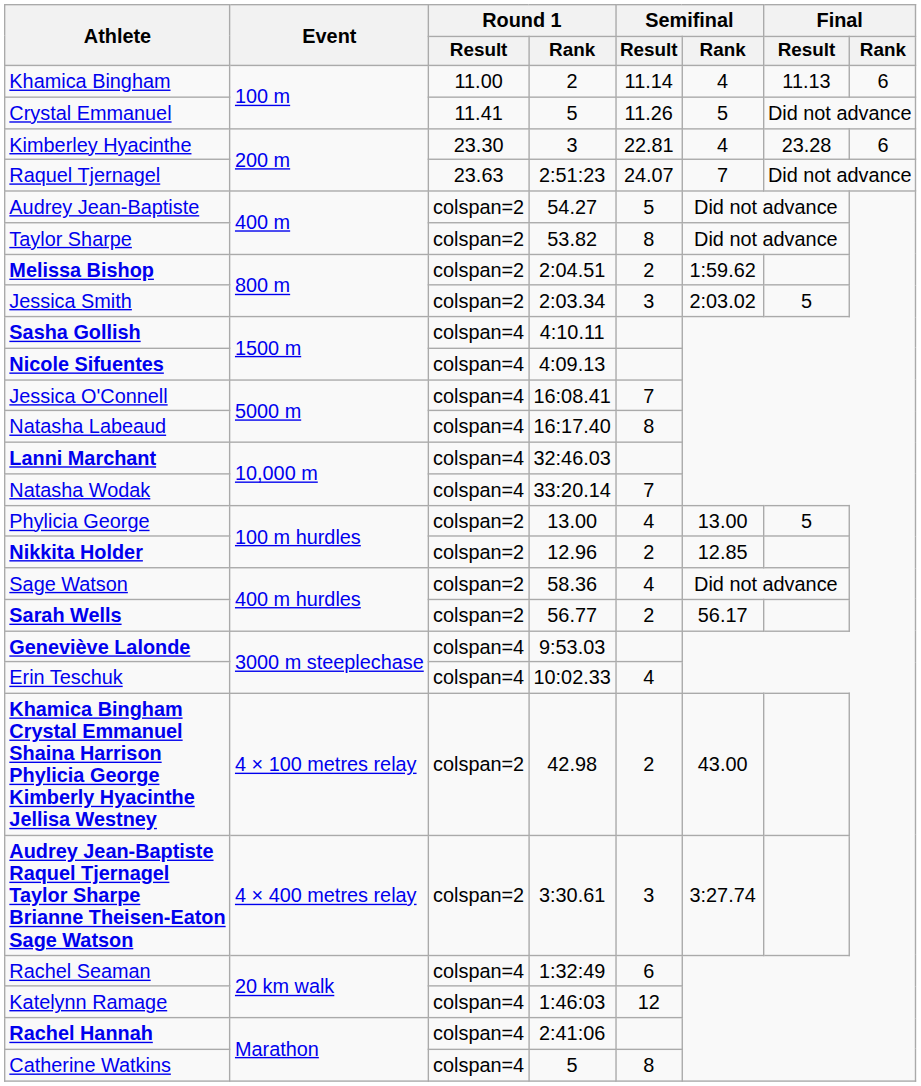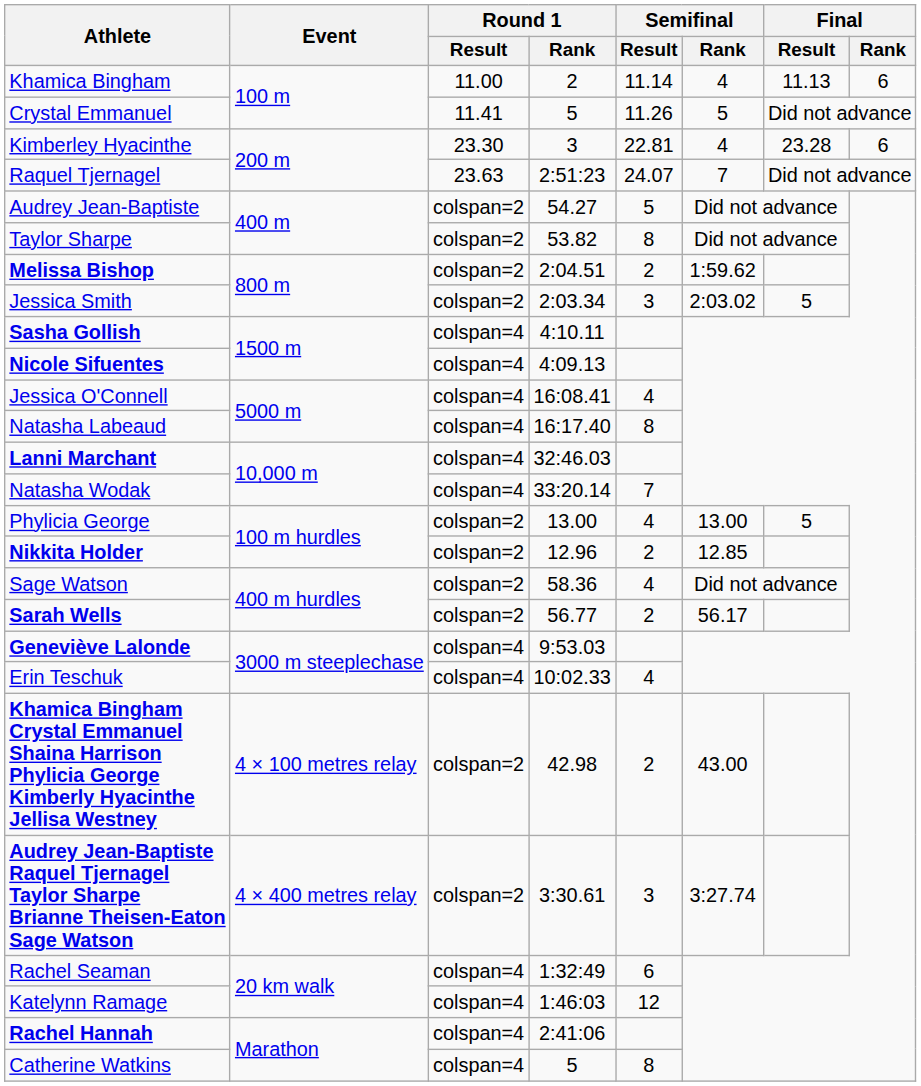(649, 396) 7 -> (649, 396) 4
